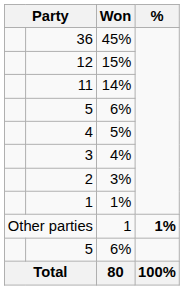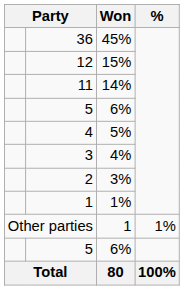(165, 226) bold -> (165, 226) normal
